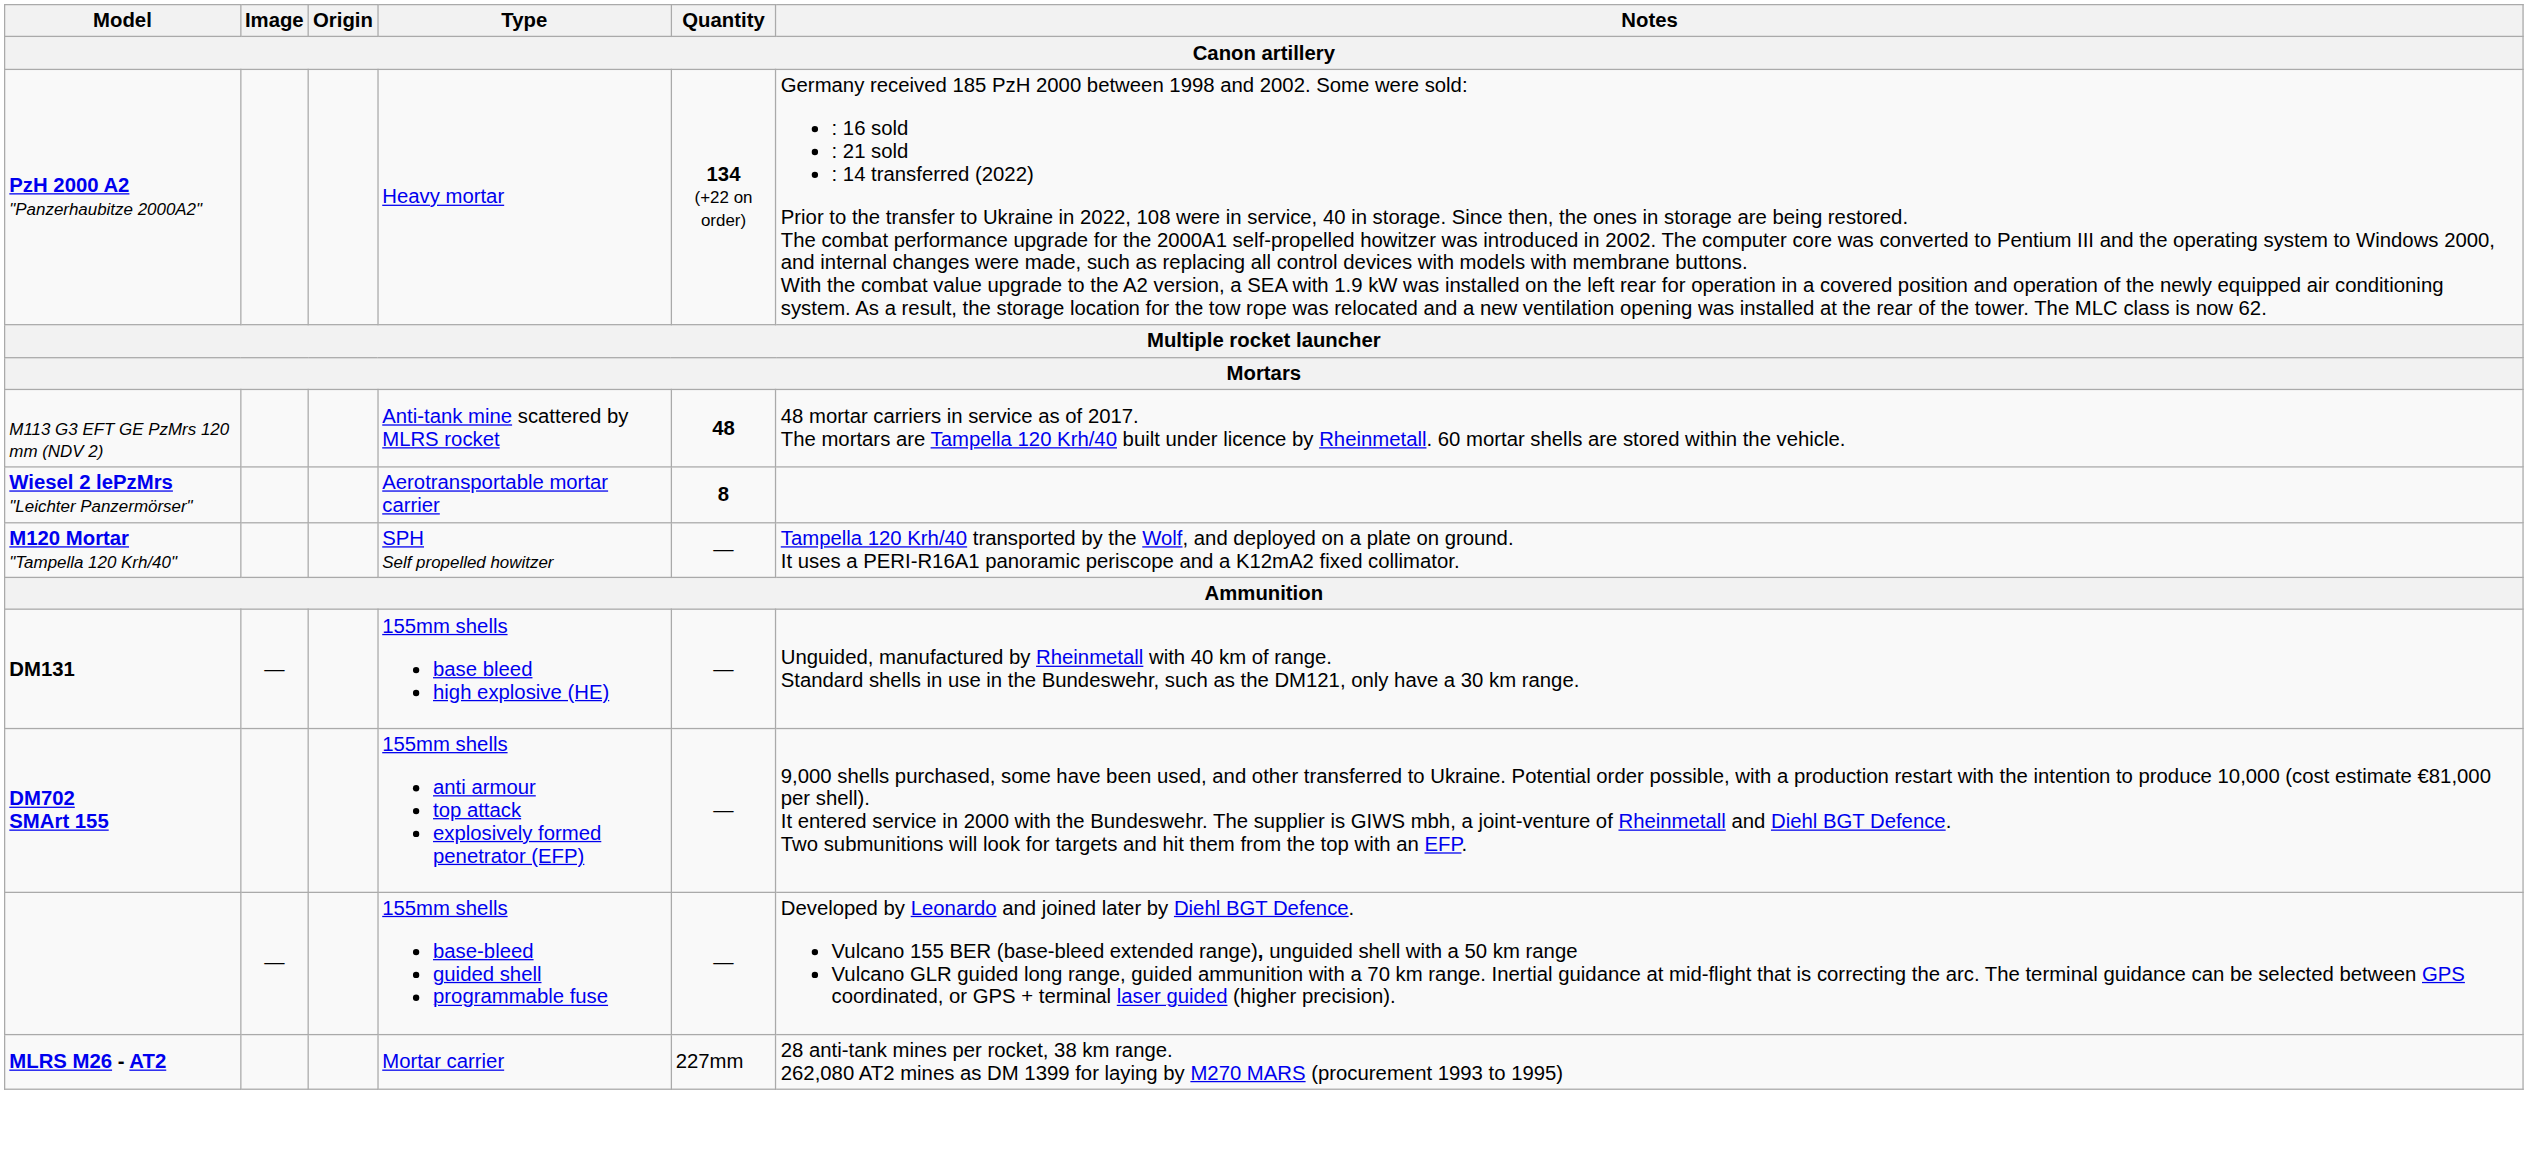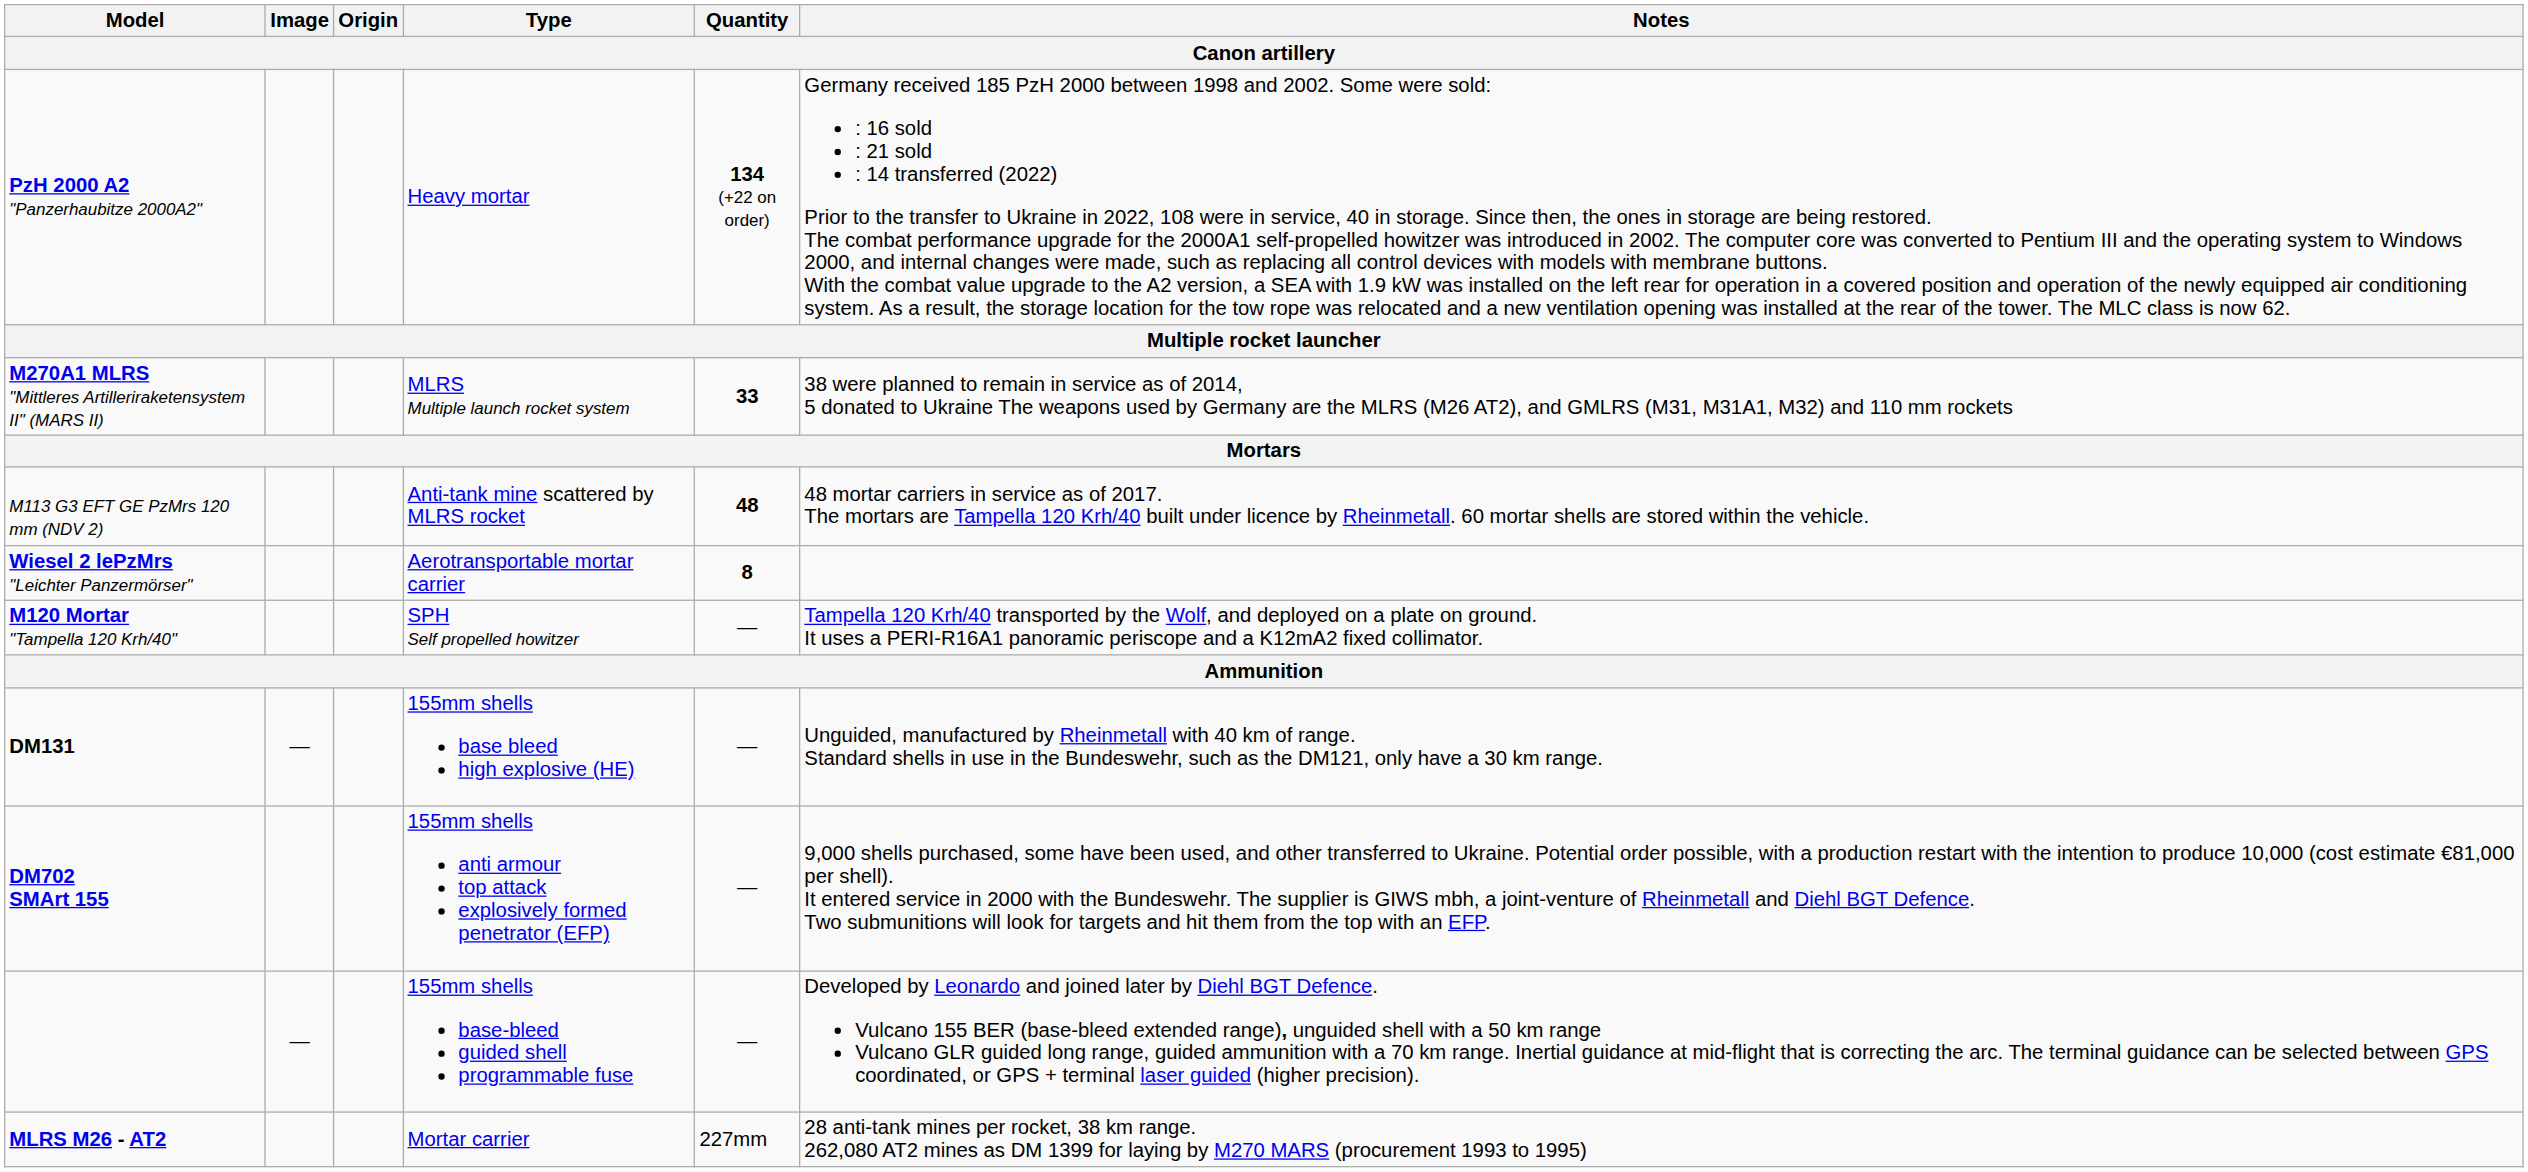+ row: (127, 395)
